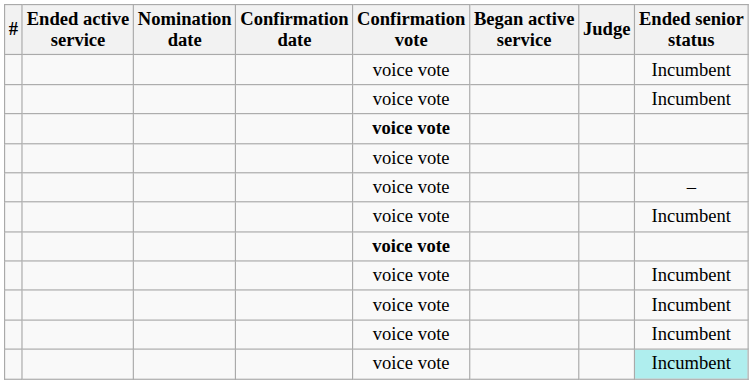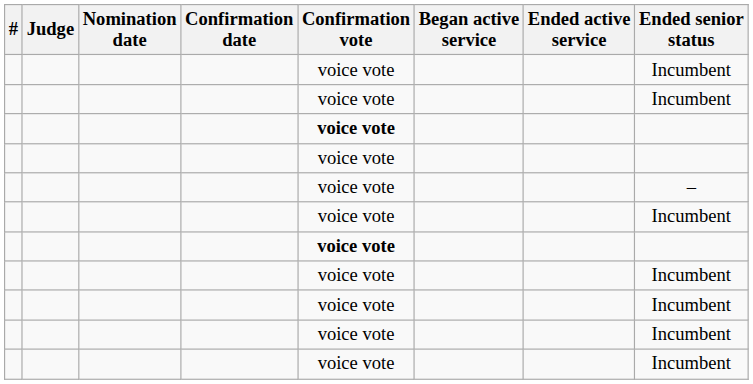columns swapped: (607, 29) <-> (78, 29)
(691, 363) paleturquoise background -> (691, 363) no background
